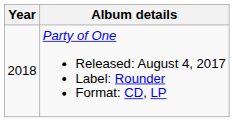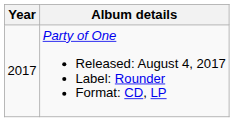(22, 70) 2018 -> (22, 70) 2017
